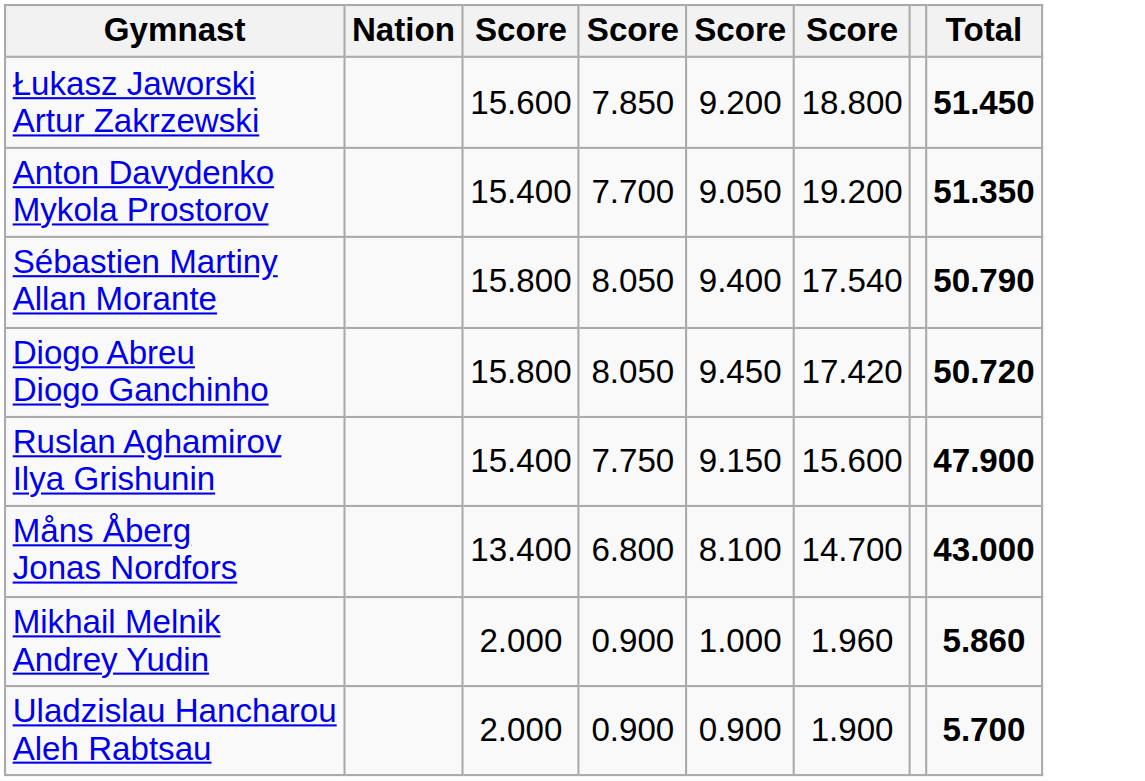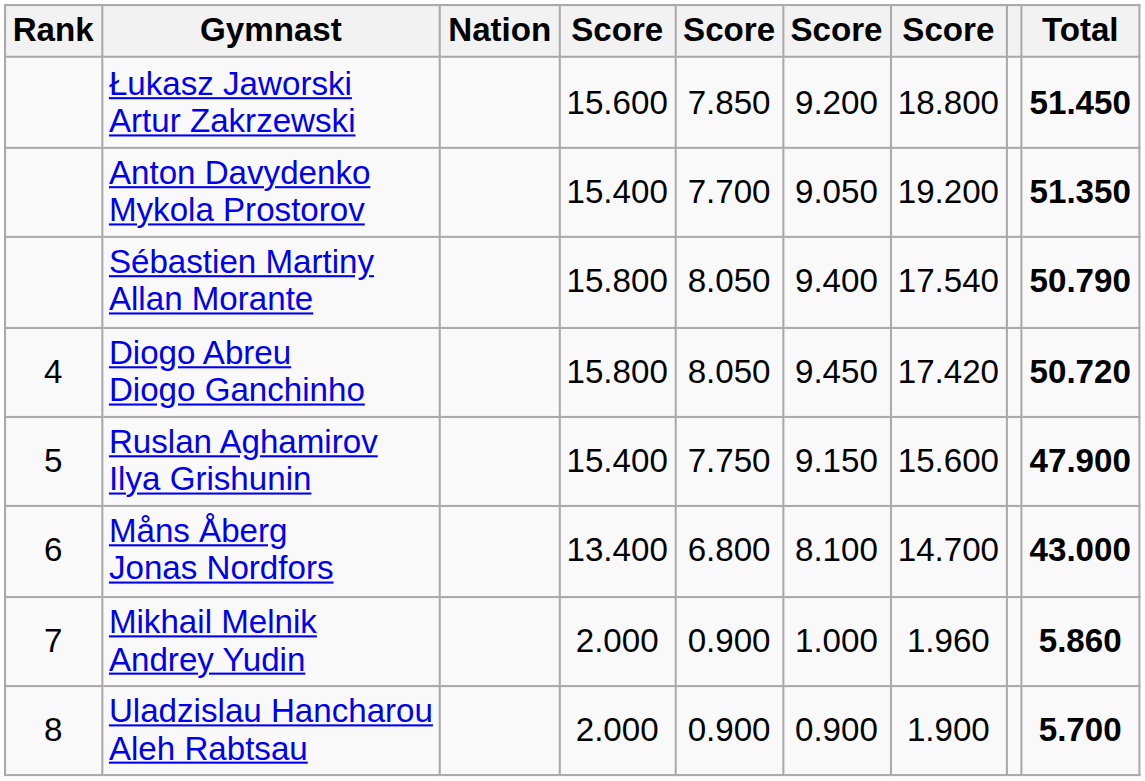+ column: (53, 30)
